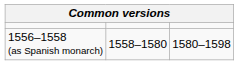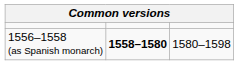(138, 44) normal -> (138, 44) bold
